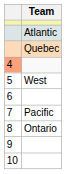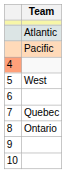(42, 49) Quebec -> (39, 49) Pacific
(39, 113) Pacific -> (42, 113) Quebec
